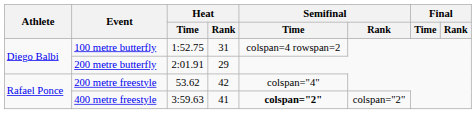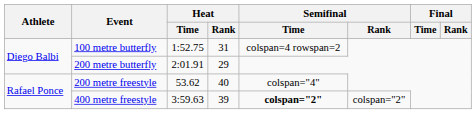(224, 83) 42 -> (224, 83) 40
(224, 100) 41 -> (224, 100) 39
